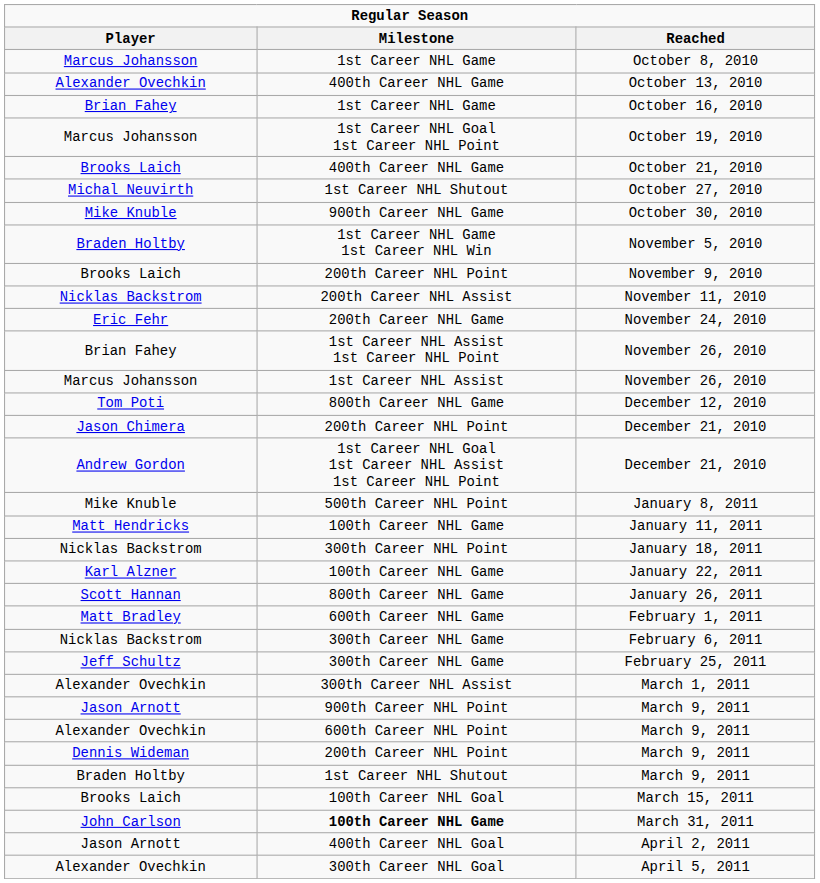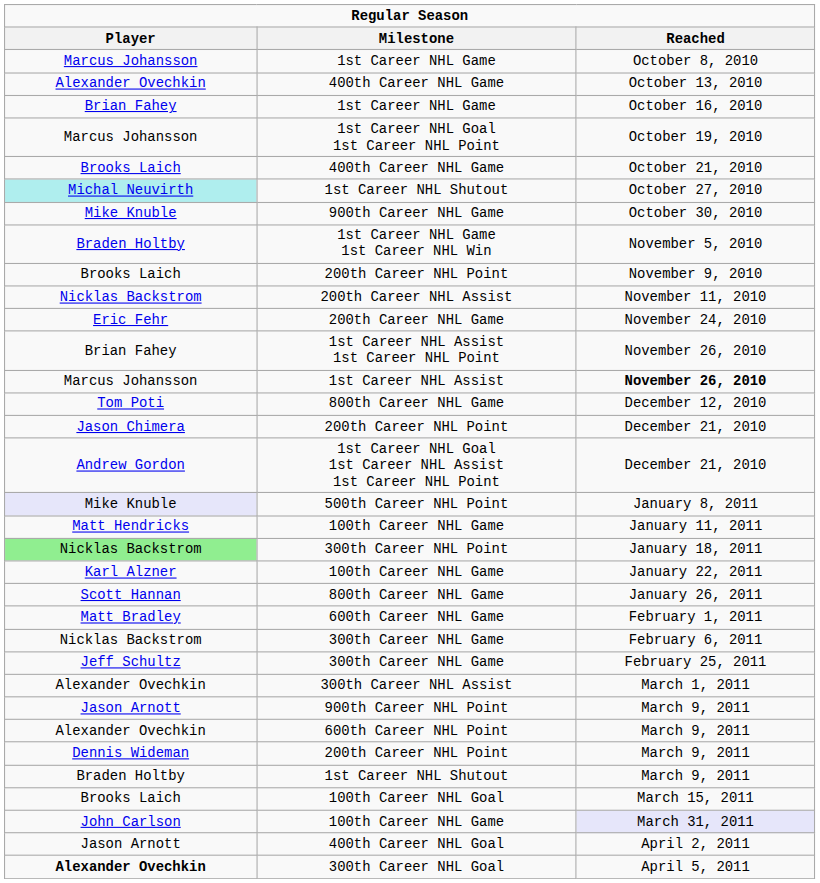(131, 191) no background -> (131, 191) paleturquoise background
(696, 381) normal -> (696, 381) bold
(131, 504) no background -> (131, 504) lavender background
(131, 550) no background -> (131, 550) lightgreen background
(416, 822) bold -> (416, 822) normal
(696, 822) no background -> (696, 822) lavender background
(131, 867) normal -> (131, 867) bold
